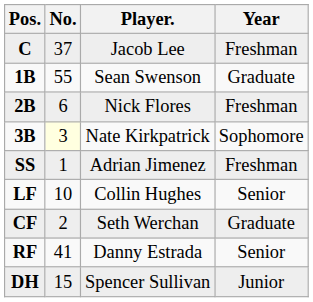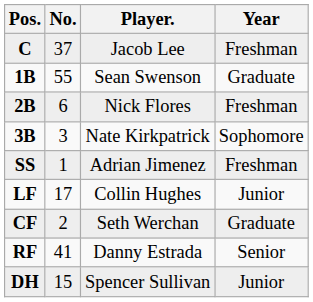(63, 135) lightyellow background -> (63, 135) no background
(63, 194) 10 -> (63, 194) 17
(261, 194) Senior -> (261, 194) Junior
